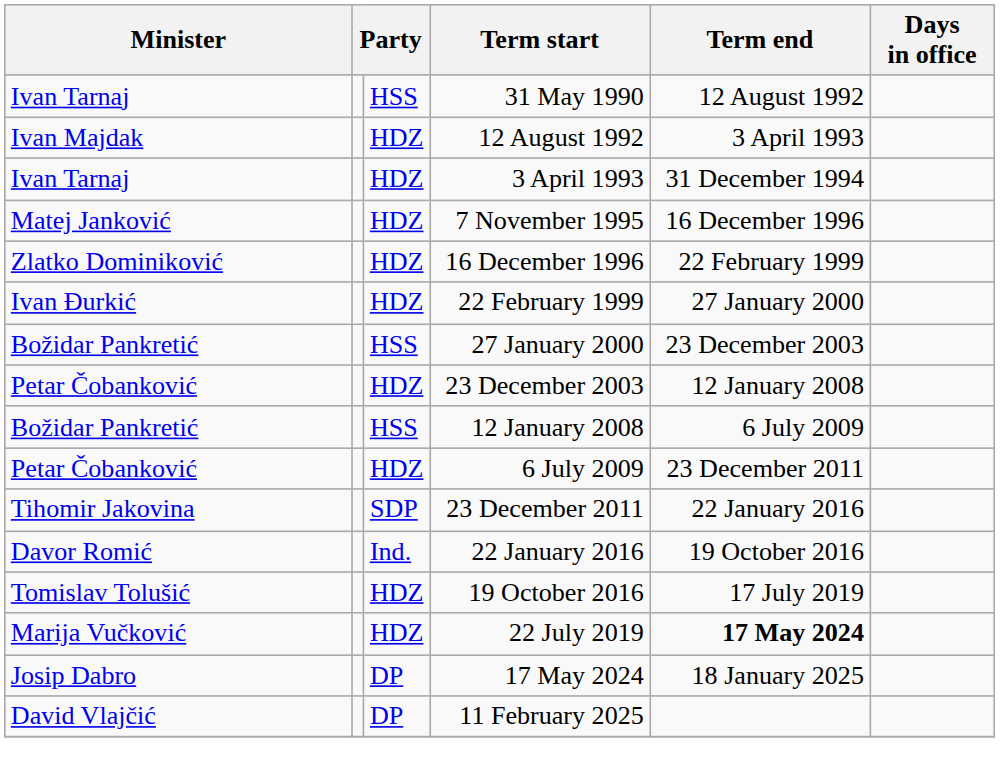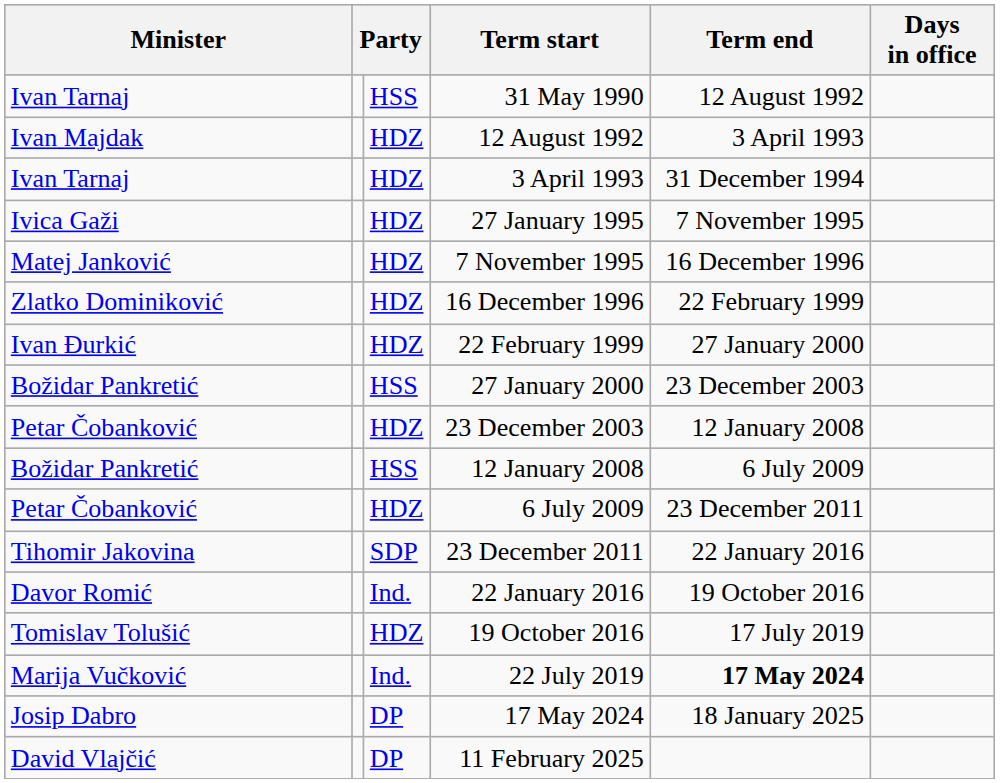+ row: (557, 219)
(397, 633) HDZ -> (390, 674) Ind.
